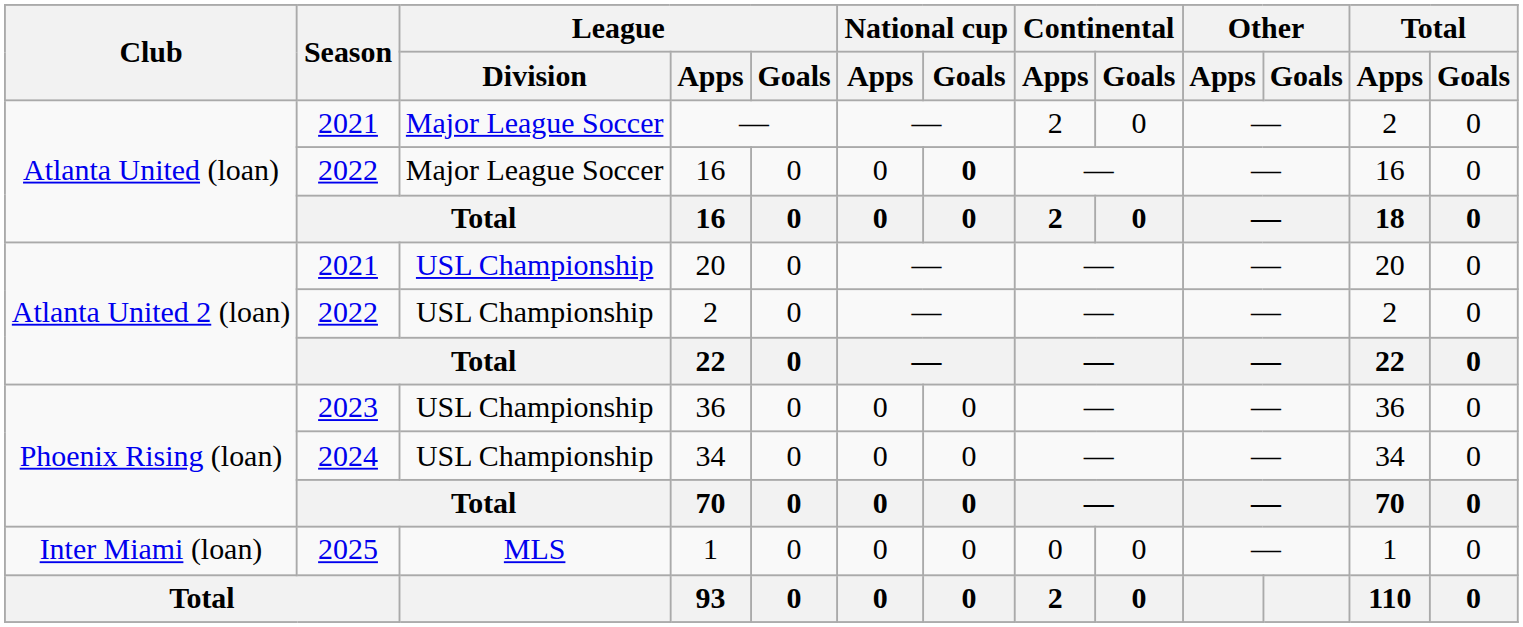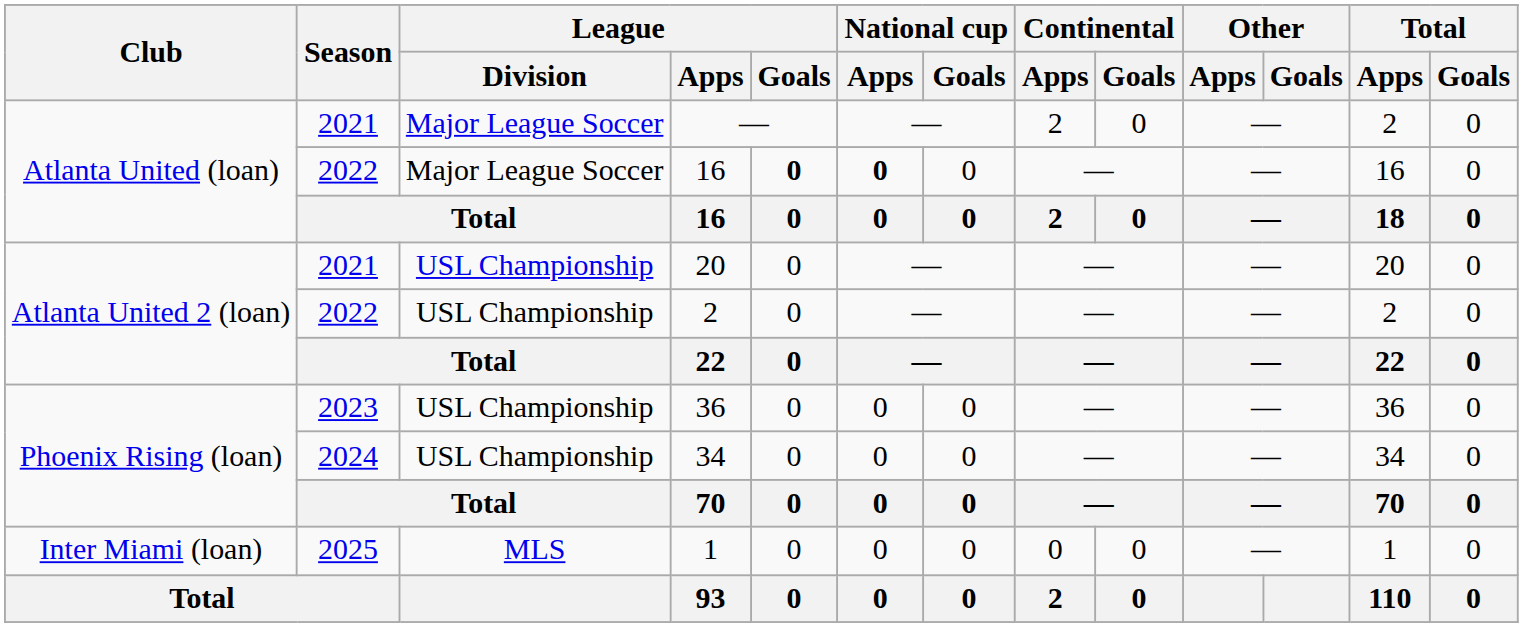(794, 170) normal -> (794, 170) bold
(880, 170) normal -> (880, 170) bold
(969, 170) bold -> (969, 170) normal
